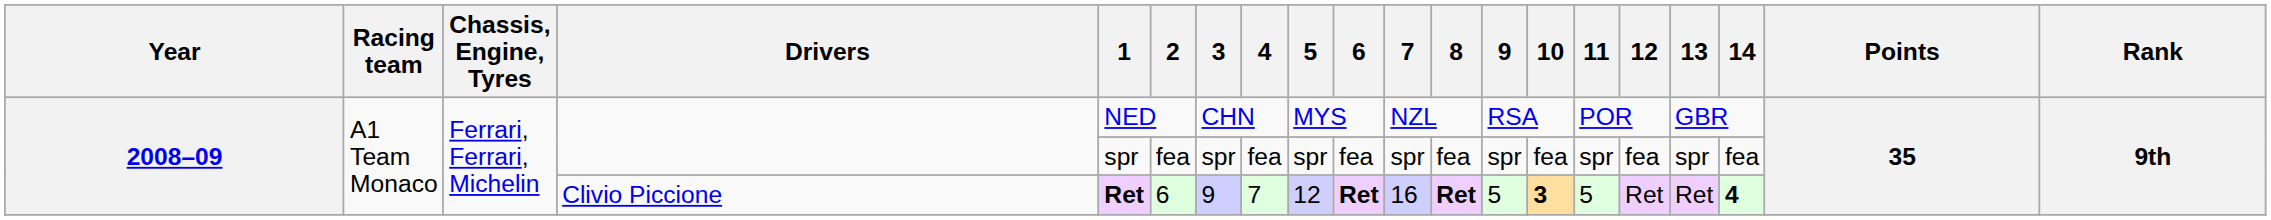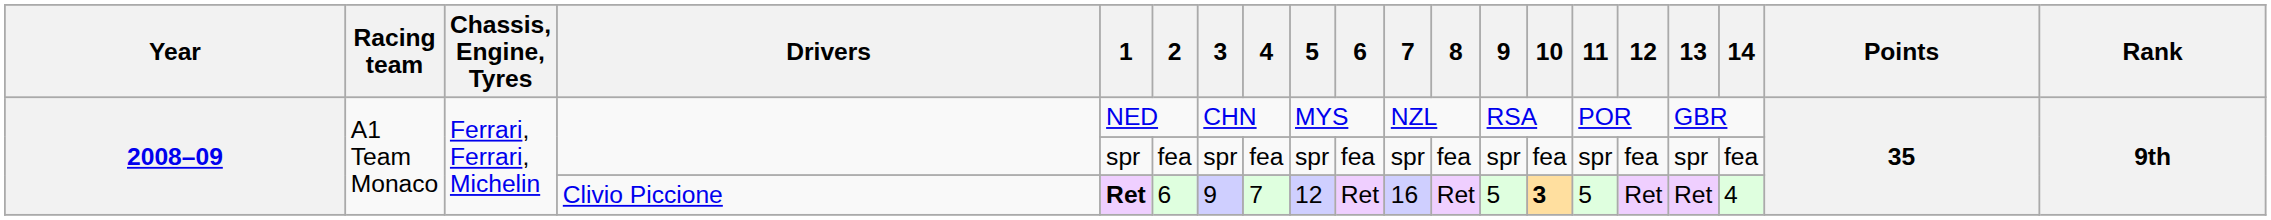(1359, 195) bold -> (1360, 195) normal
(1456, 195) bold -> (1456, 195) normal
(1732, 195) bold -> (1731, 195) normal
